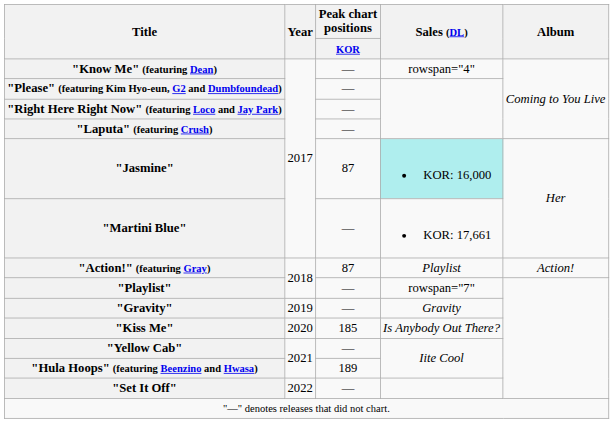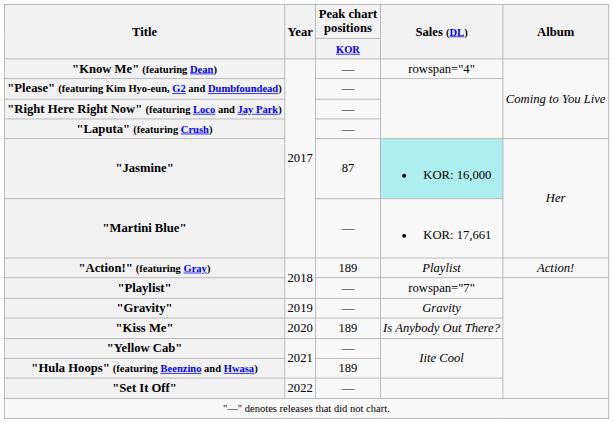(348, 268) 87 -> (348, 268) 189
(348, 328) 185 -> (348, 328) 189
